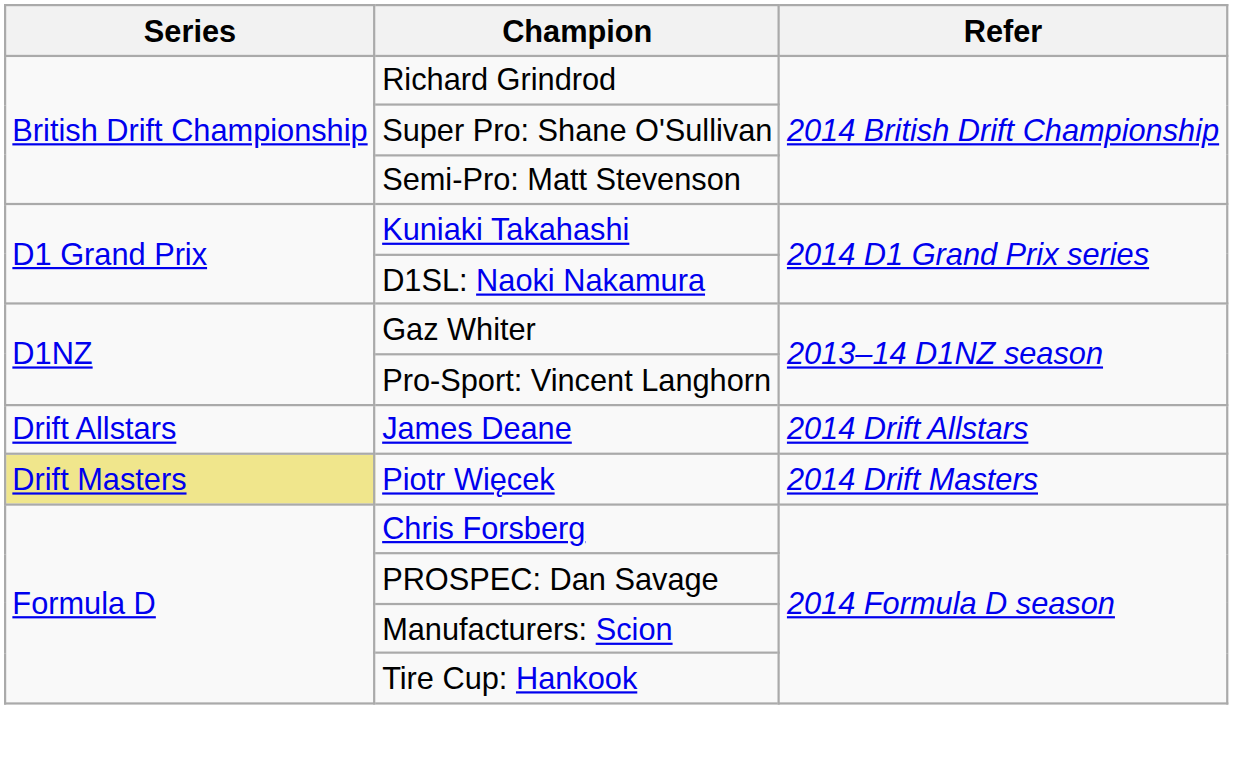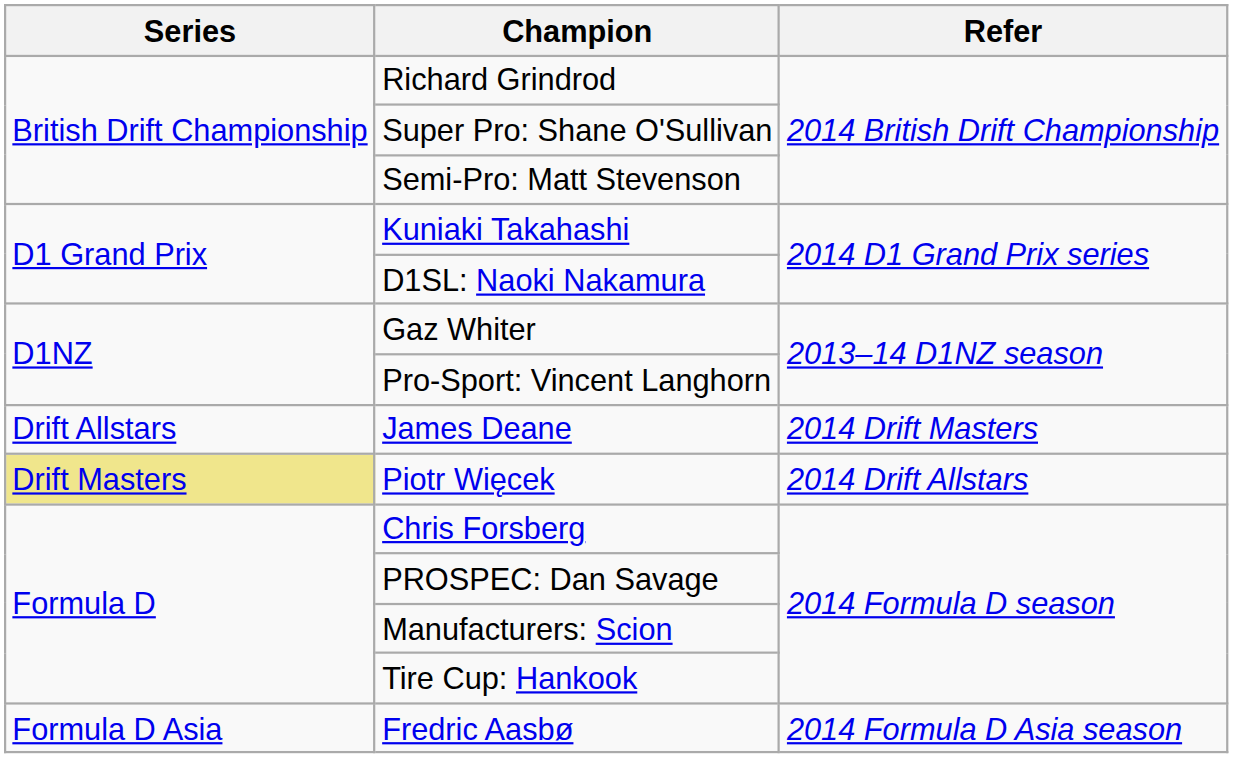(908, 429) 2014 Drift Allstars -> (912, 429) 2014 Drift Masters
(912, 479) 2014 Drift Masters -> (908, 479) 2014 Drift Allstars
+ row: (478, 728)
